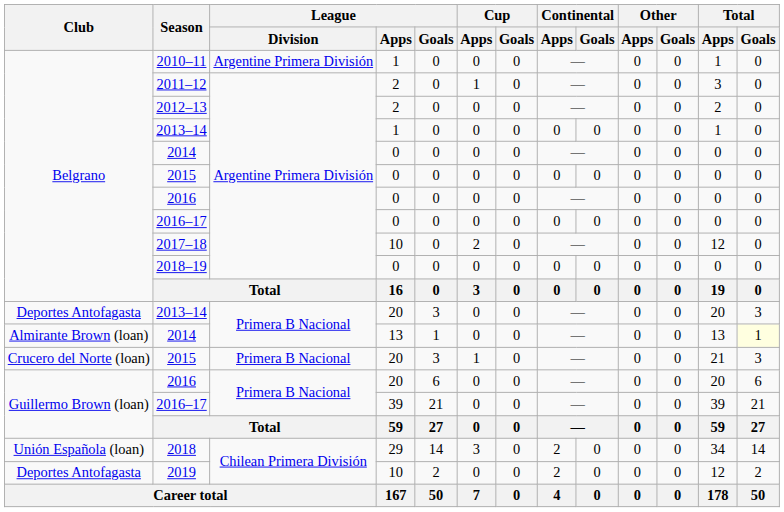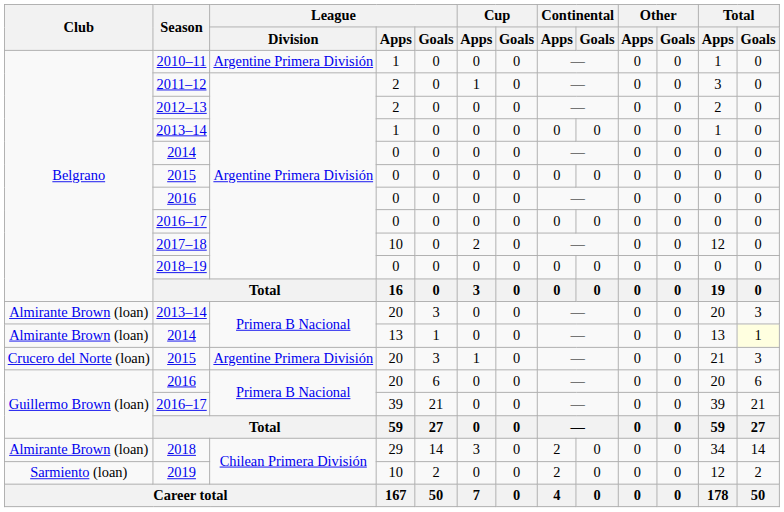(79, 312) Deportes Antofagasta -> (79, 312) Almirante Brown (loan)
(293, 358) Primera B Nacional -> (293, 358) Argentine Primera División
(79, 449) Unión Española (loan) -> (79, 449) Almirante Brown (loan)
(79, 472) Deportes Antofagasta -> (79, 472) Sarmiento (loan)
